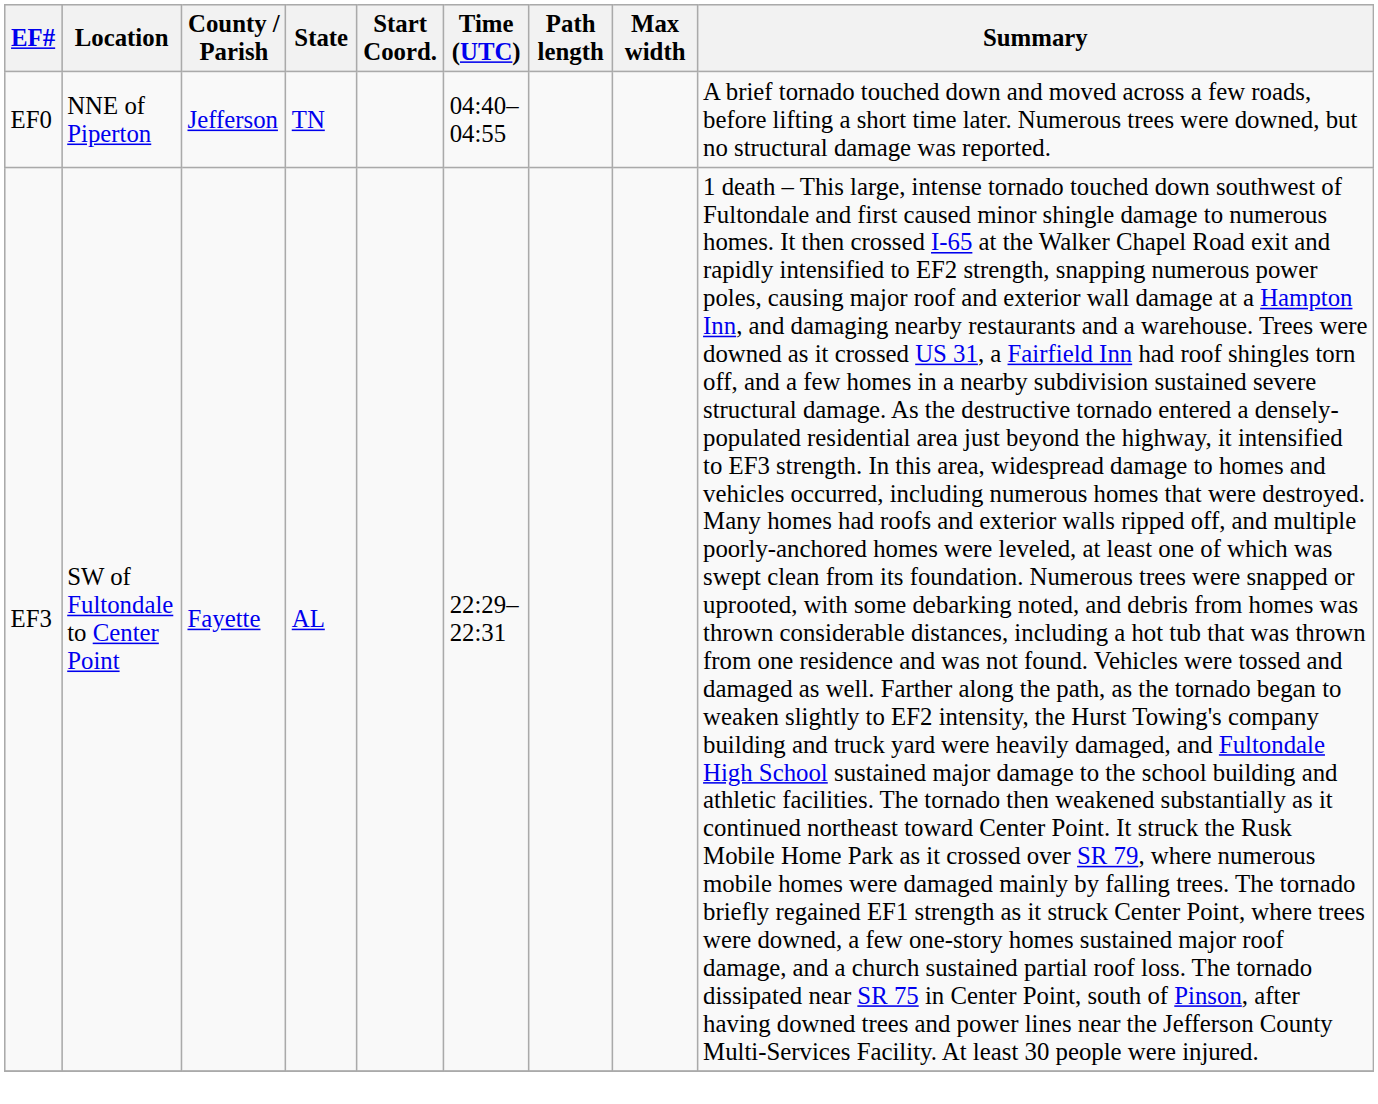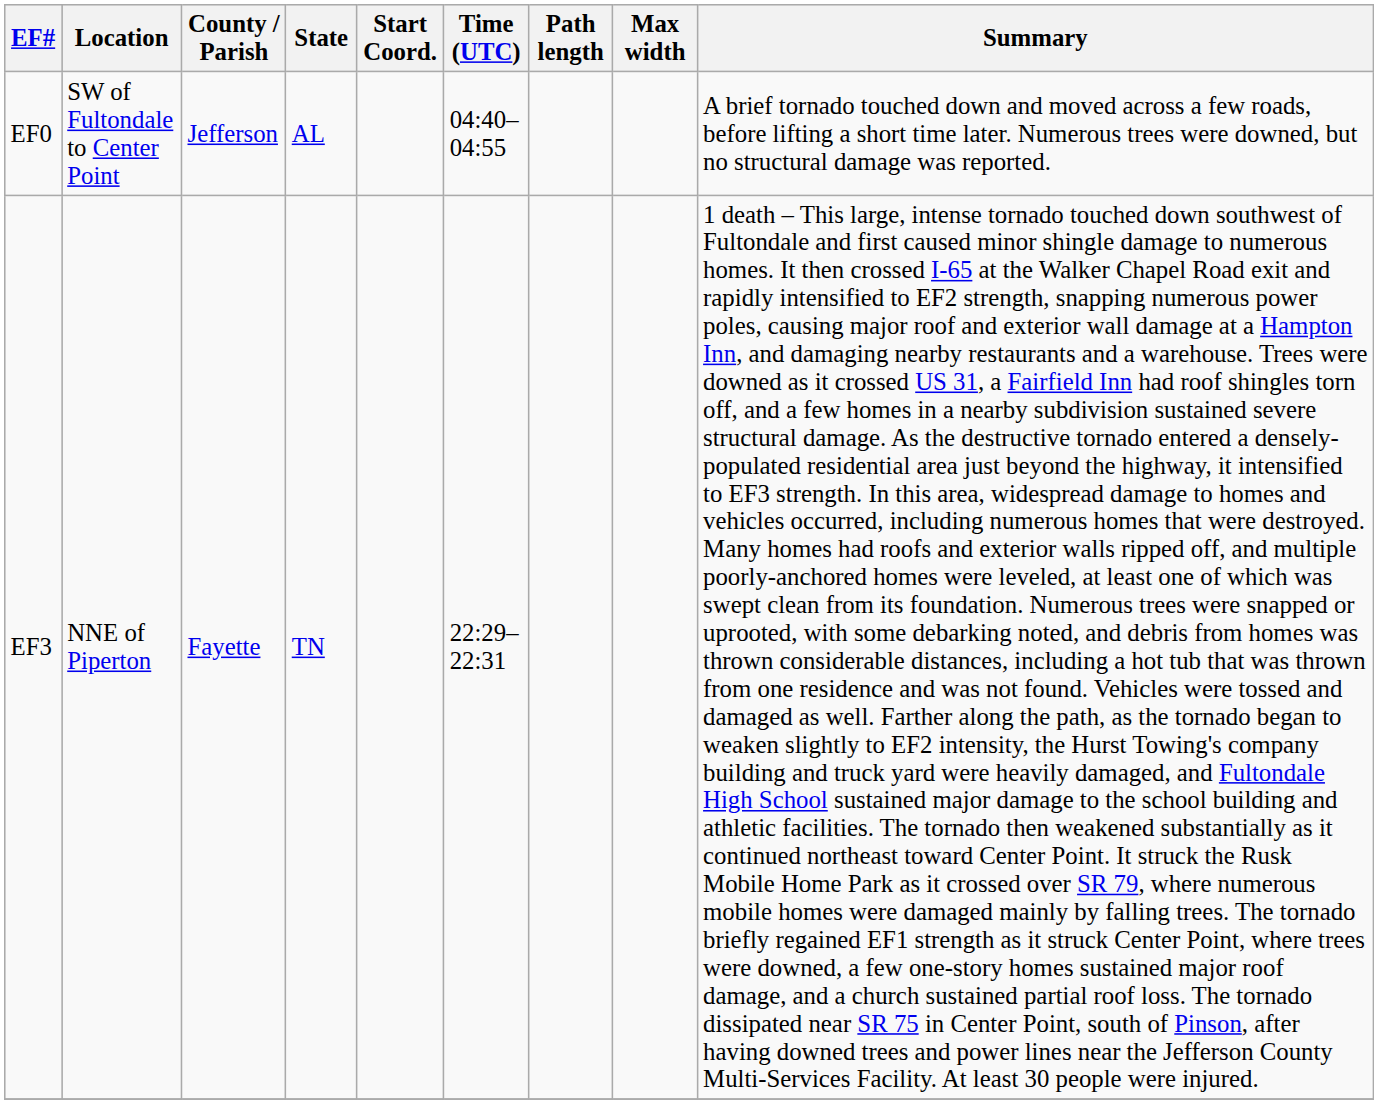(109, 119) NNE of Piperton -> (120, 133) SW of Fultondale to Center Point
(308, 119) TN -> (308, 133) AL
(120, 618) SW of Fultondale to Center Point -> (109, 646) NNE of Piperton
(308, 618) AL -> (308, 646) TN
